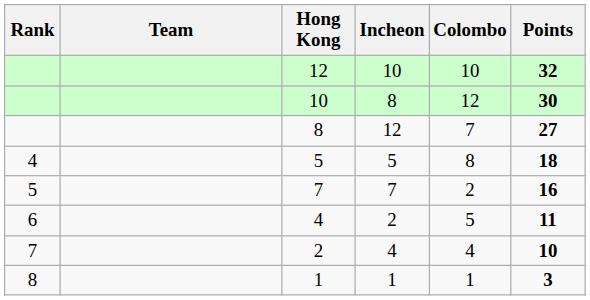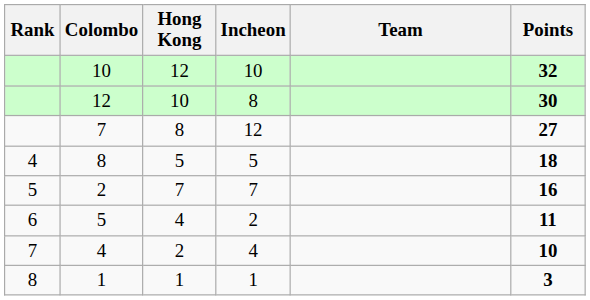columns swapped: (171, 30) <-> (470, 30)
